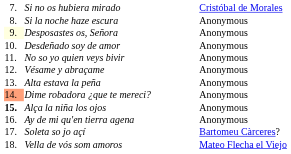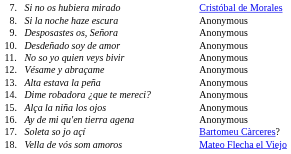(11, 33) lightyellow background -> (11, 33) no background
(11, 95) lightsalmon background -> (11, 95) no background
(11, 107) bold -> (11, 107) normal
